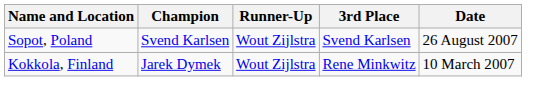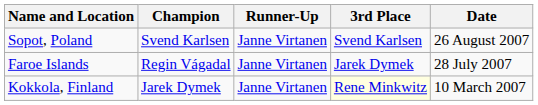(276, 40) Wout Zijlstra -> (282, 40) Janne Virtanen
+ row: (48, 64)
(276, 64) Wout Zijlstra -> (282, 88) Janne Virtanen
(369, 64) no background -> (380, 88) lightyellow background
